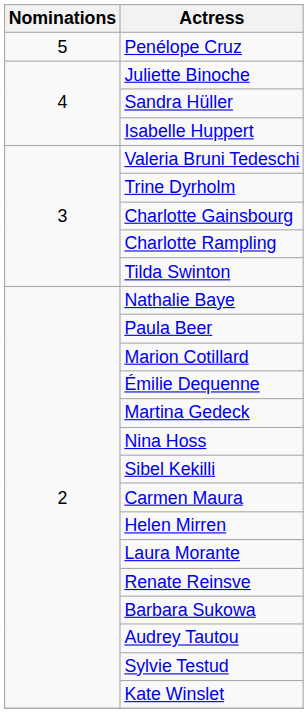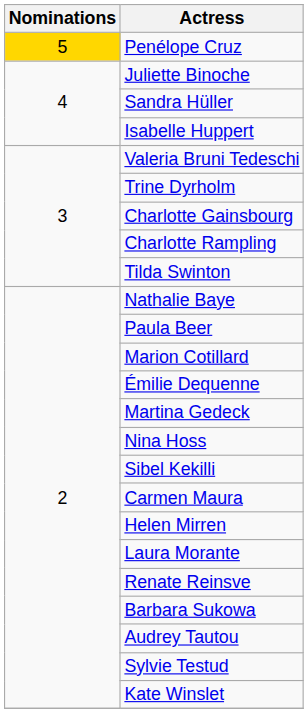(62, 46) no background -> (62, 46) gold background
